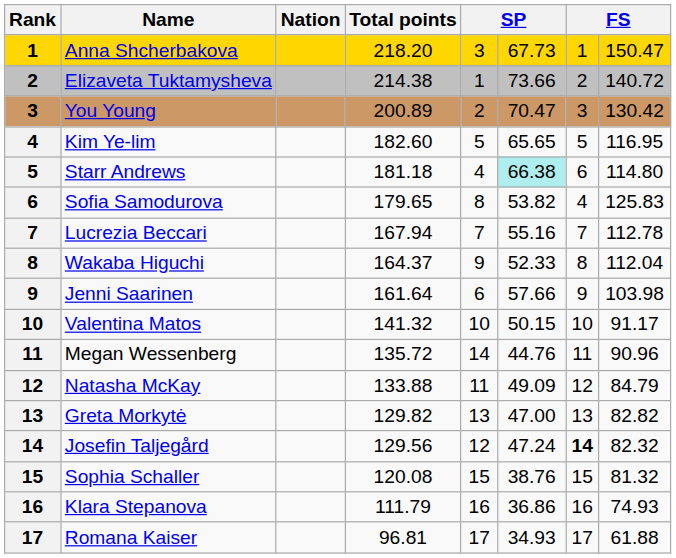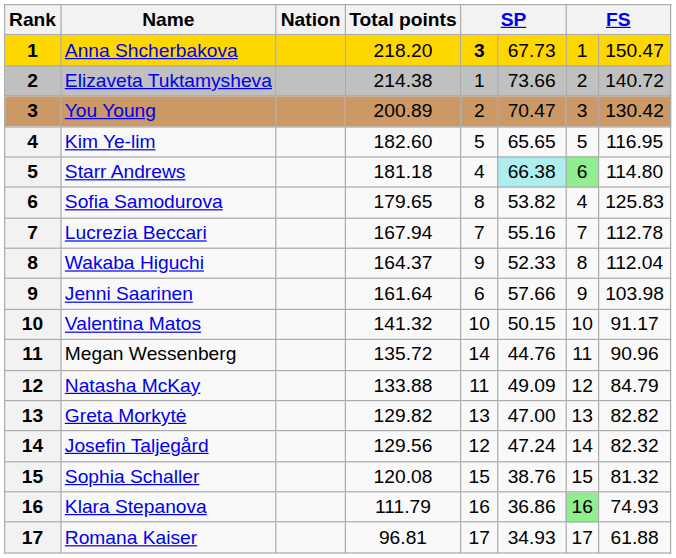(479, 50) normal -> (479, 50) bold
(582, 171) no background -> (582, 171) lightgreen background
(582, 446) bold -> (582, 446) normal
(582, 506) no background -> (582, 506) lightgreen background
